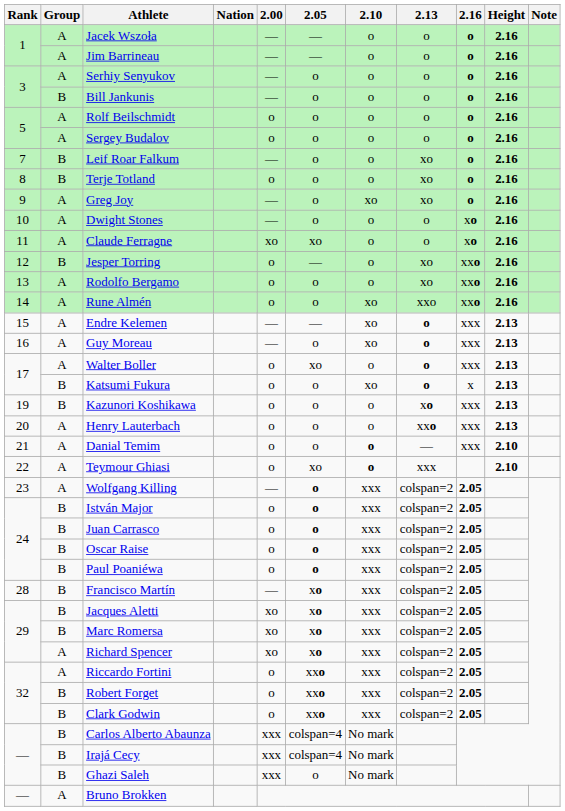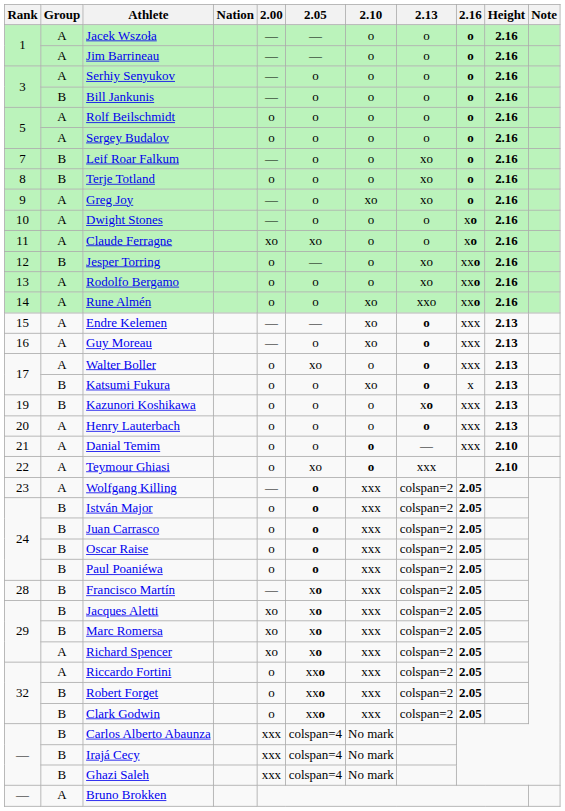(426, 425) xxo -> (426, 425) o
(315, 775) o -> (315, 775) colspan=4
